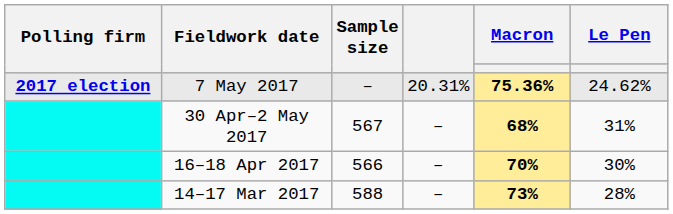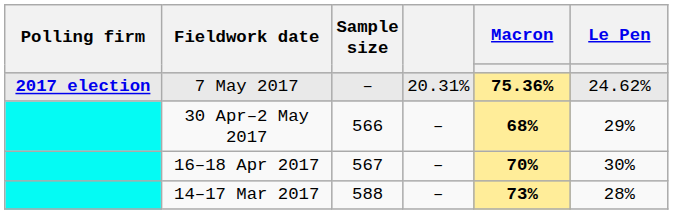(368, 126) 567 -> (368, 126) 566
(619, 126) 31% -> (619, 126) 29%
(368, 165) 566 -> (368, 165) 567
